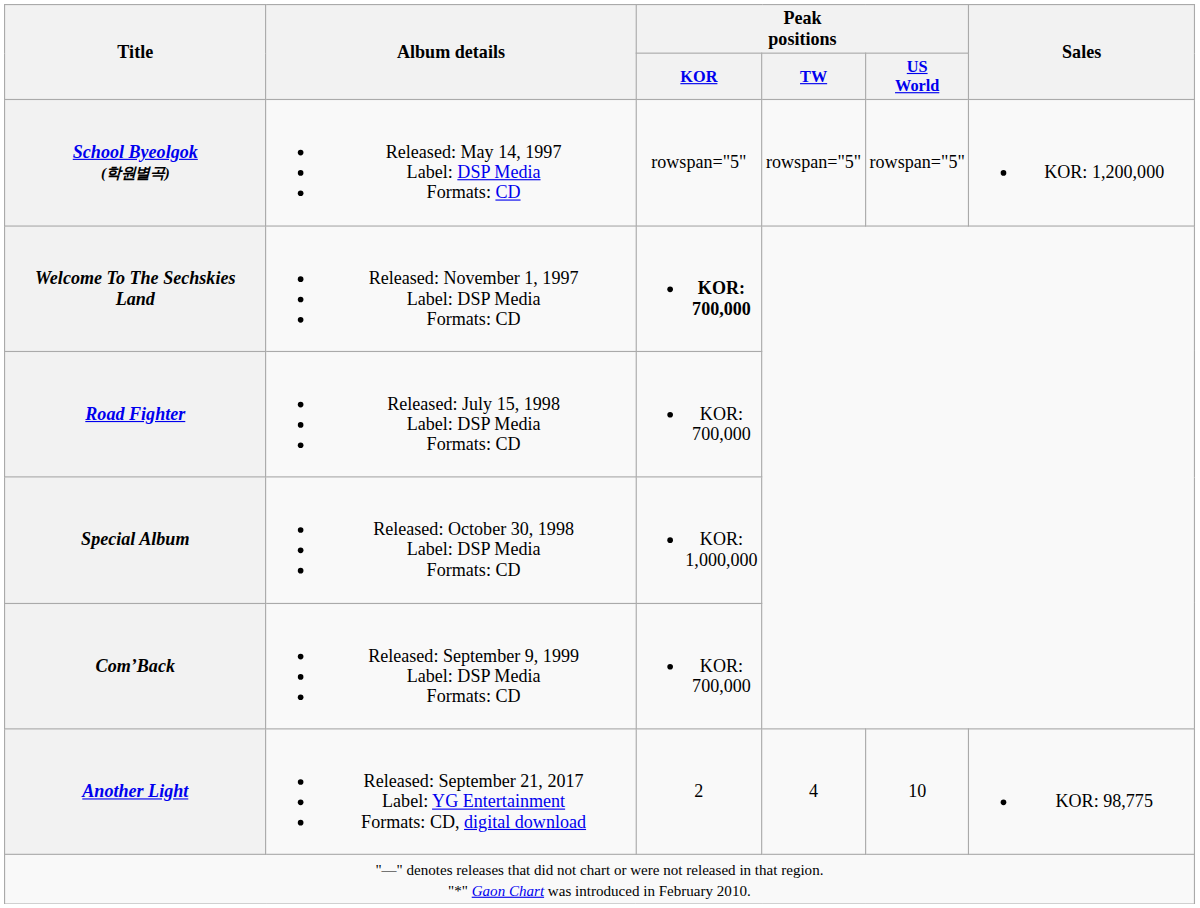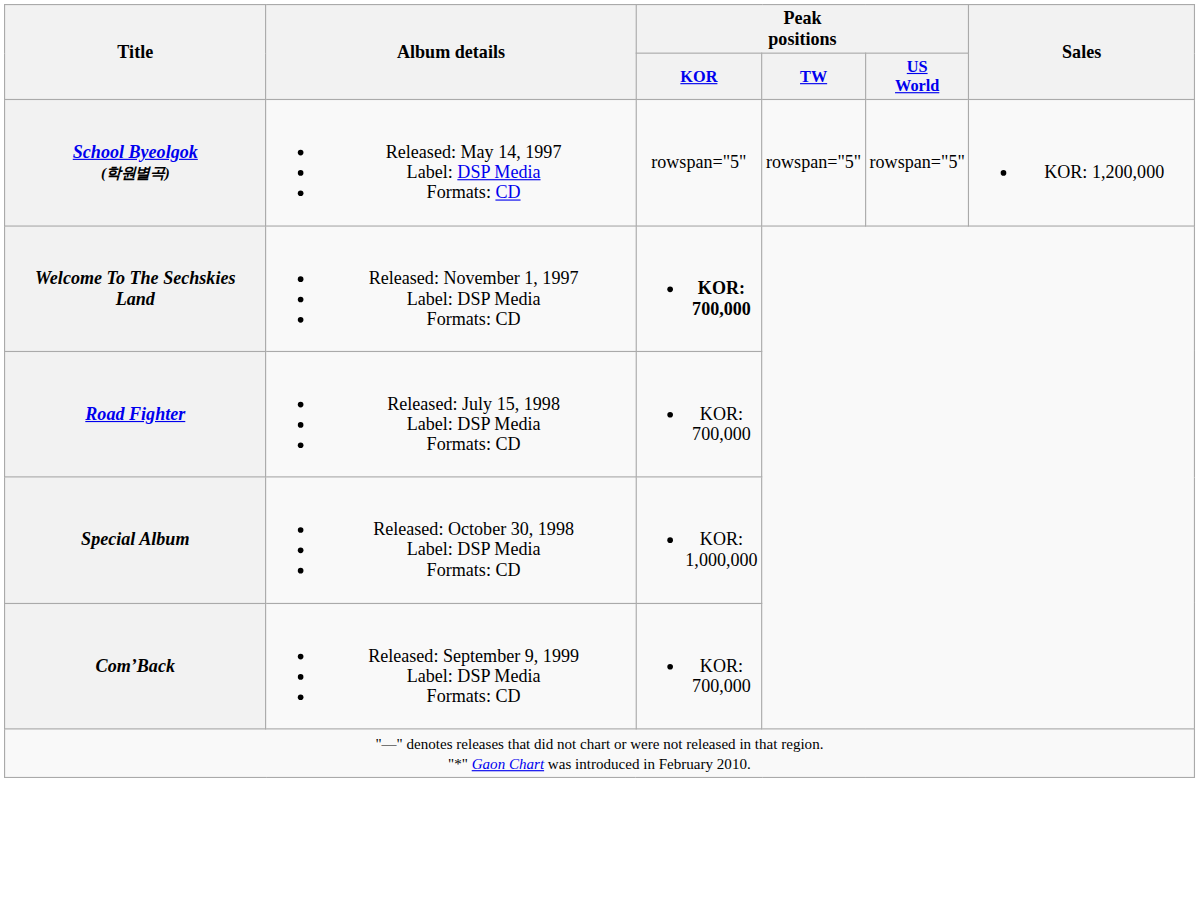- row: (135, 791)
